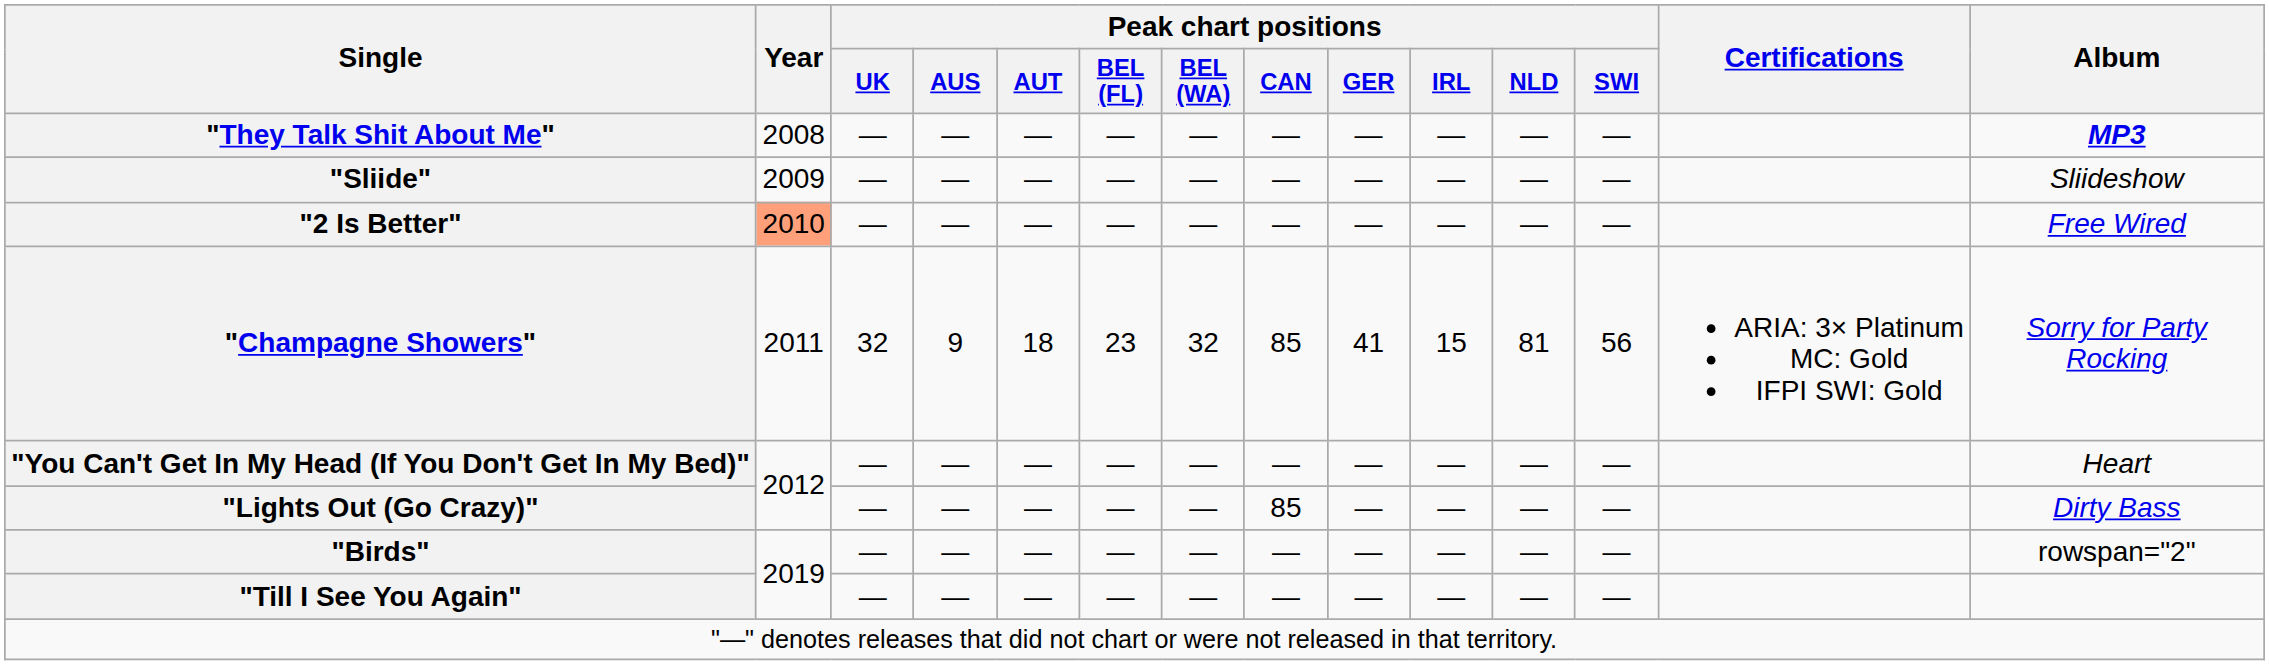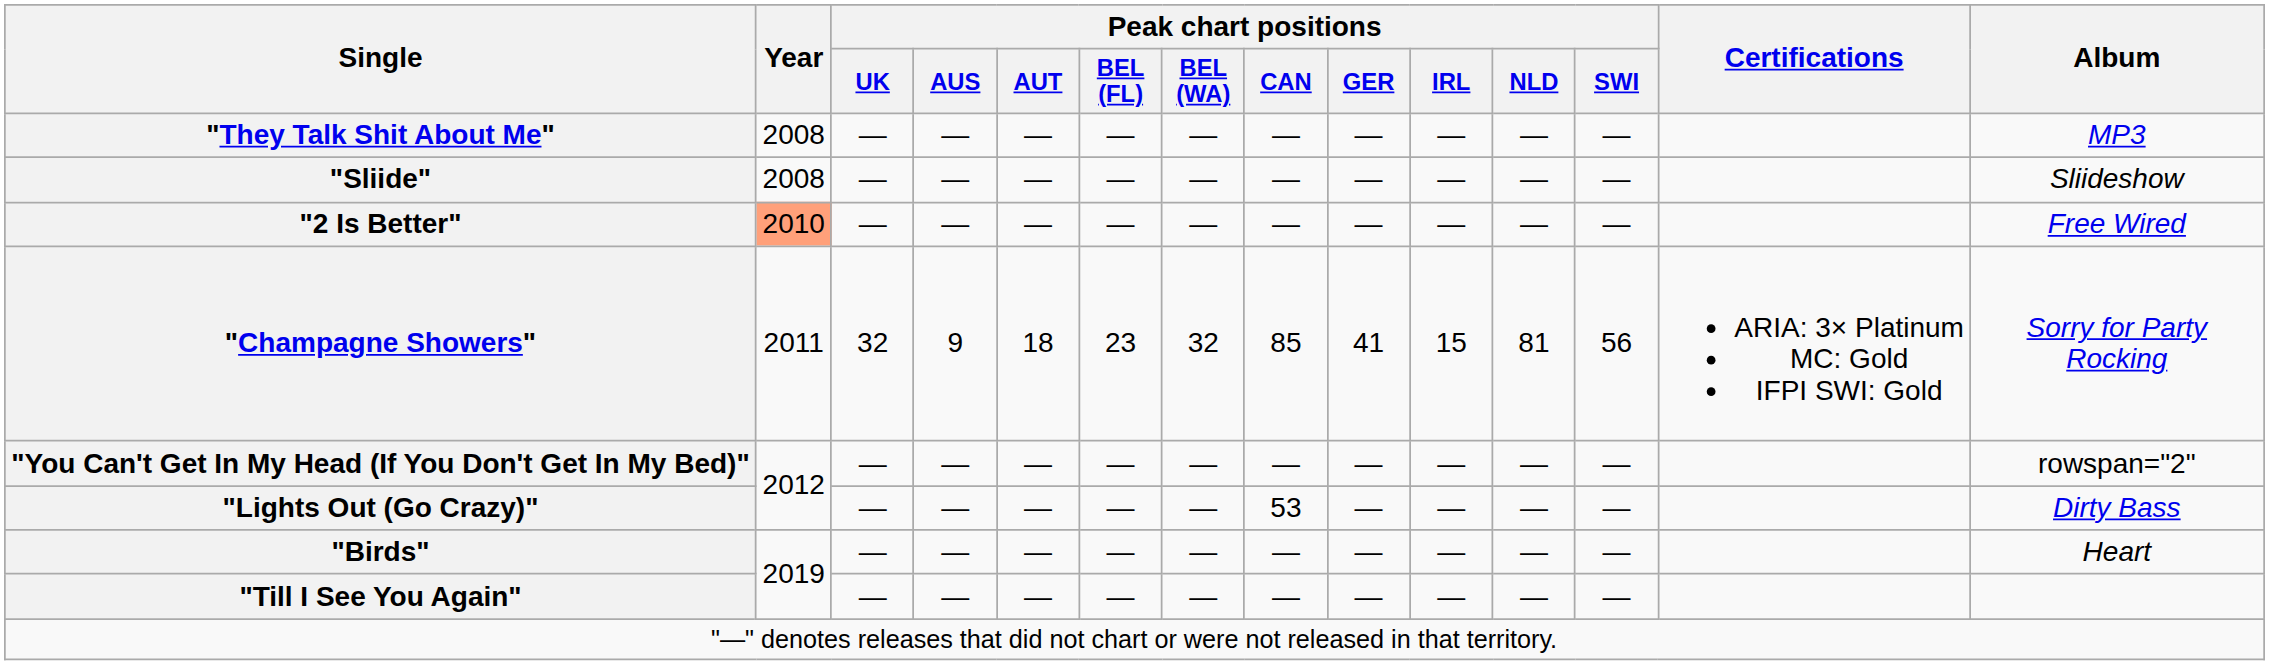(2117, 134) bold -> (2117, 134) normal
(794, 179) 2009 -> (794, 179) 2008
(2117, 462) Heart -> (2117, 462) rowspan="2"
(1286, 507) 85 -> (1286, 507) 53
(2117, 551) rowspan="2" -> (2117, 551) Heart
